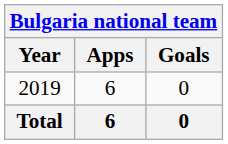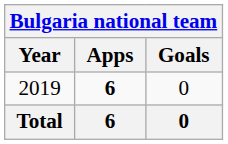(110, 88) normal -> (110, 88) bold
